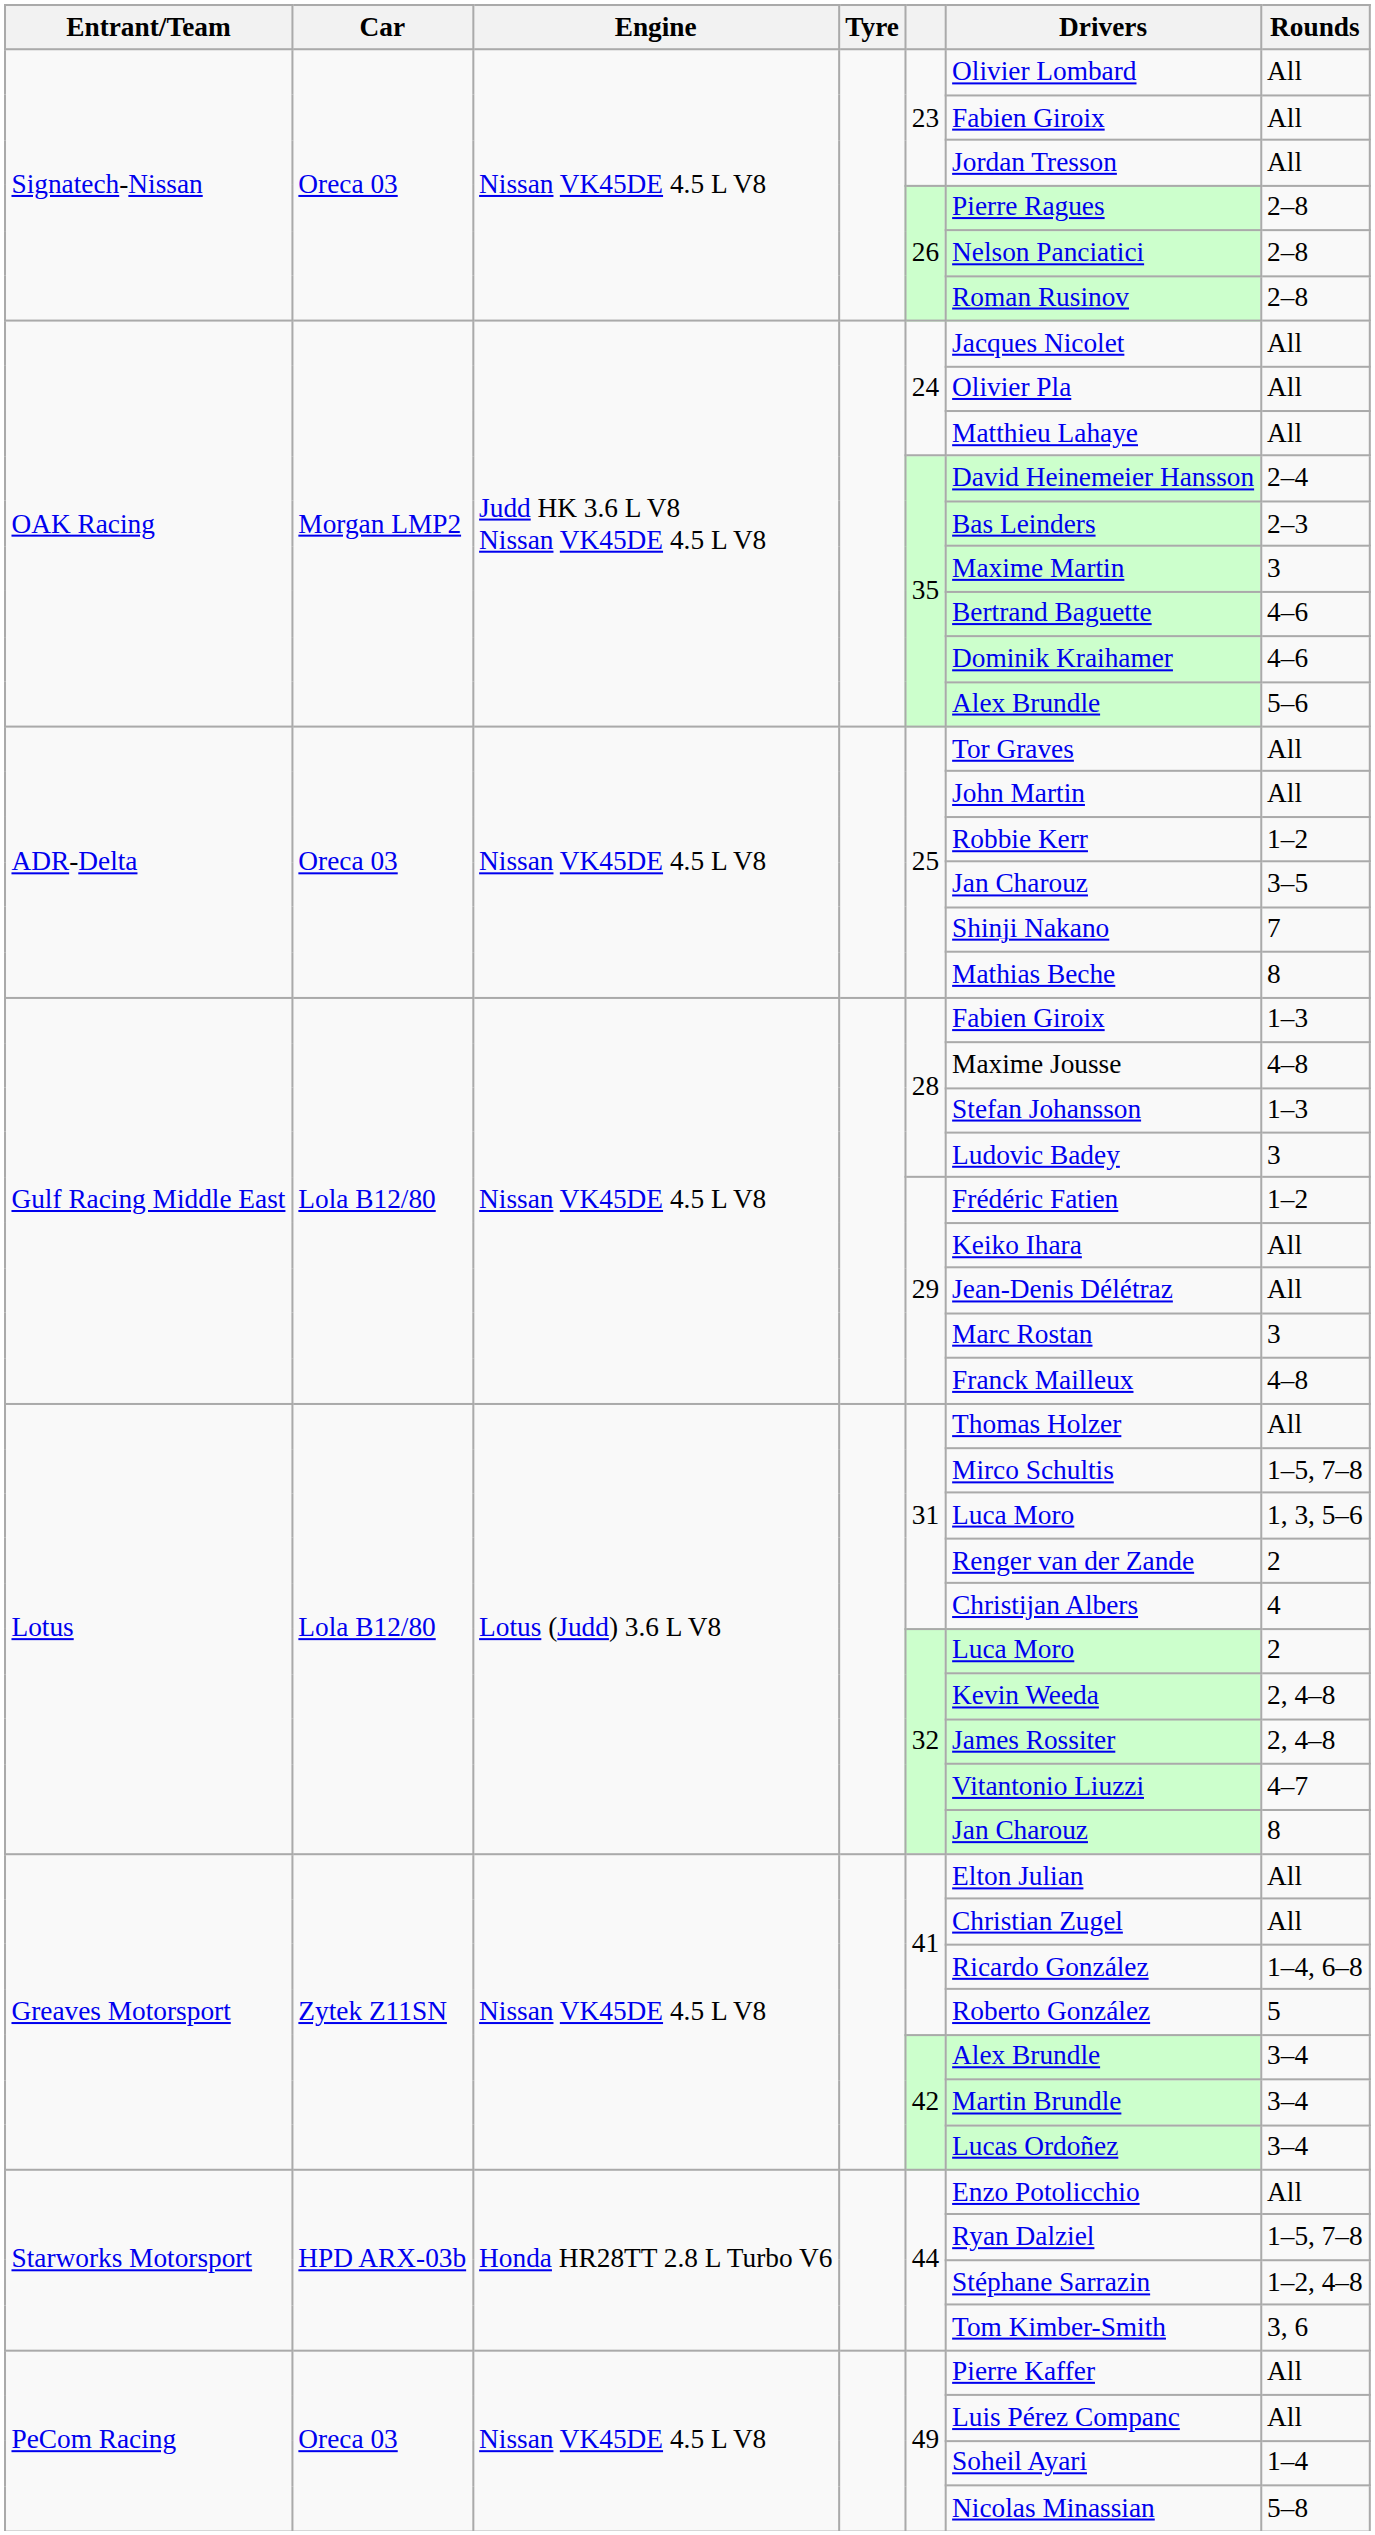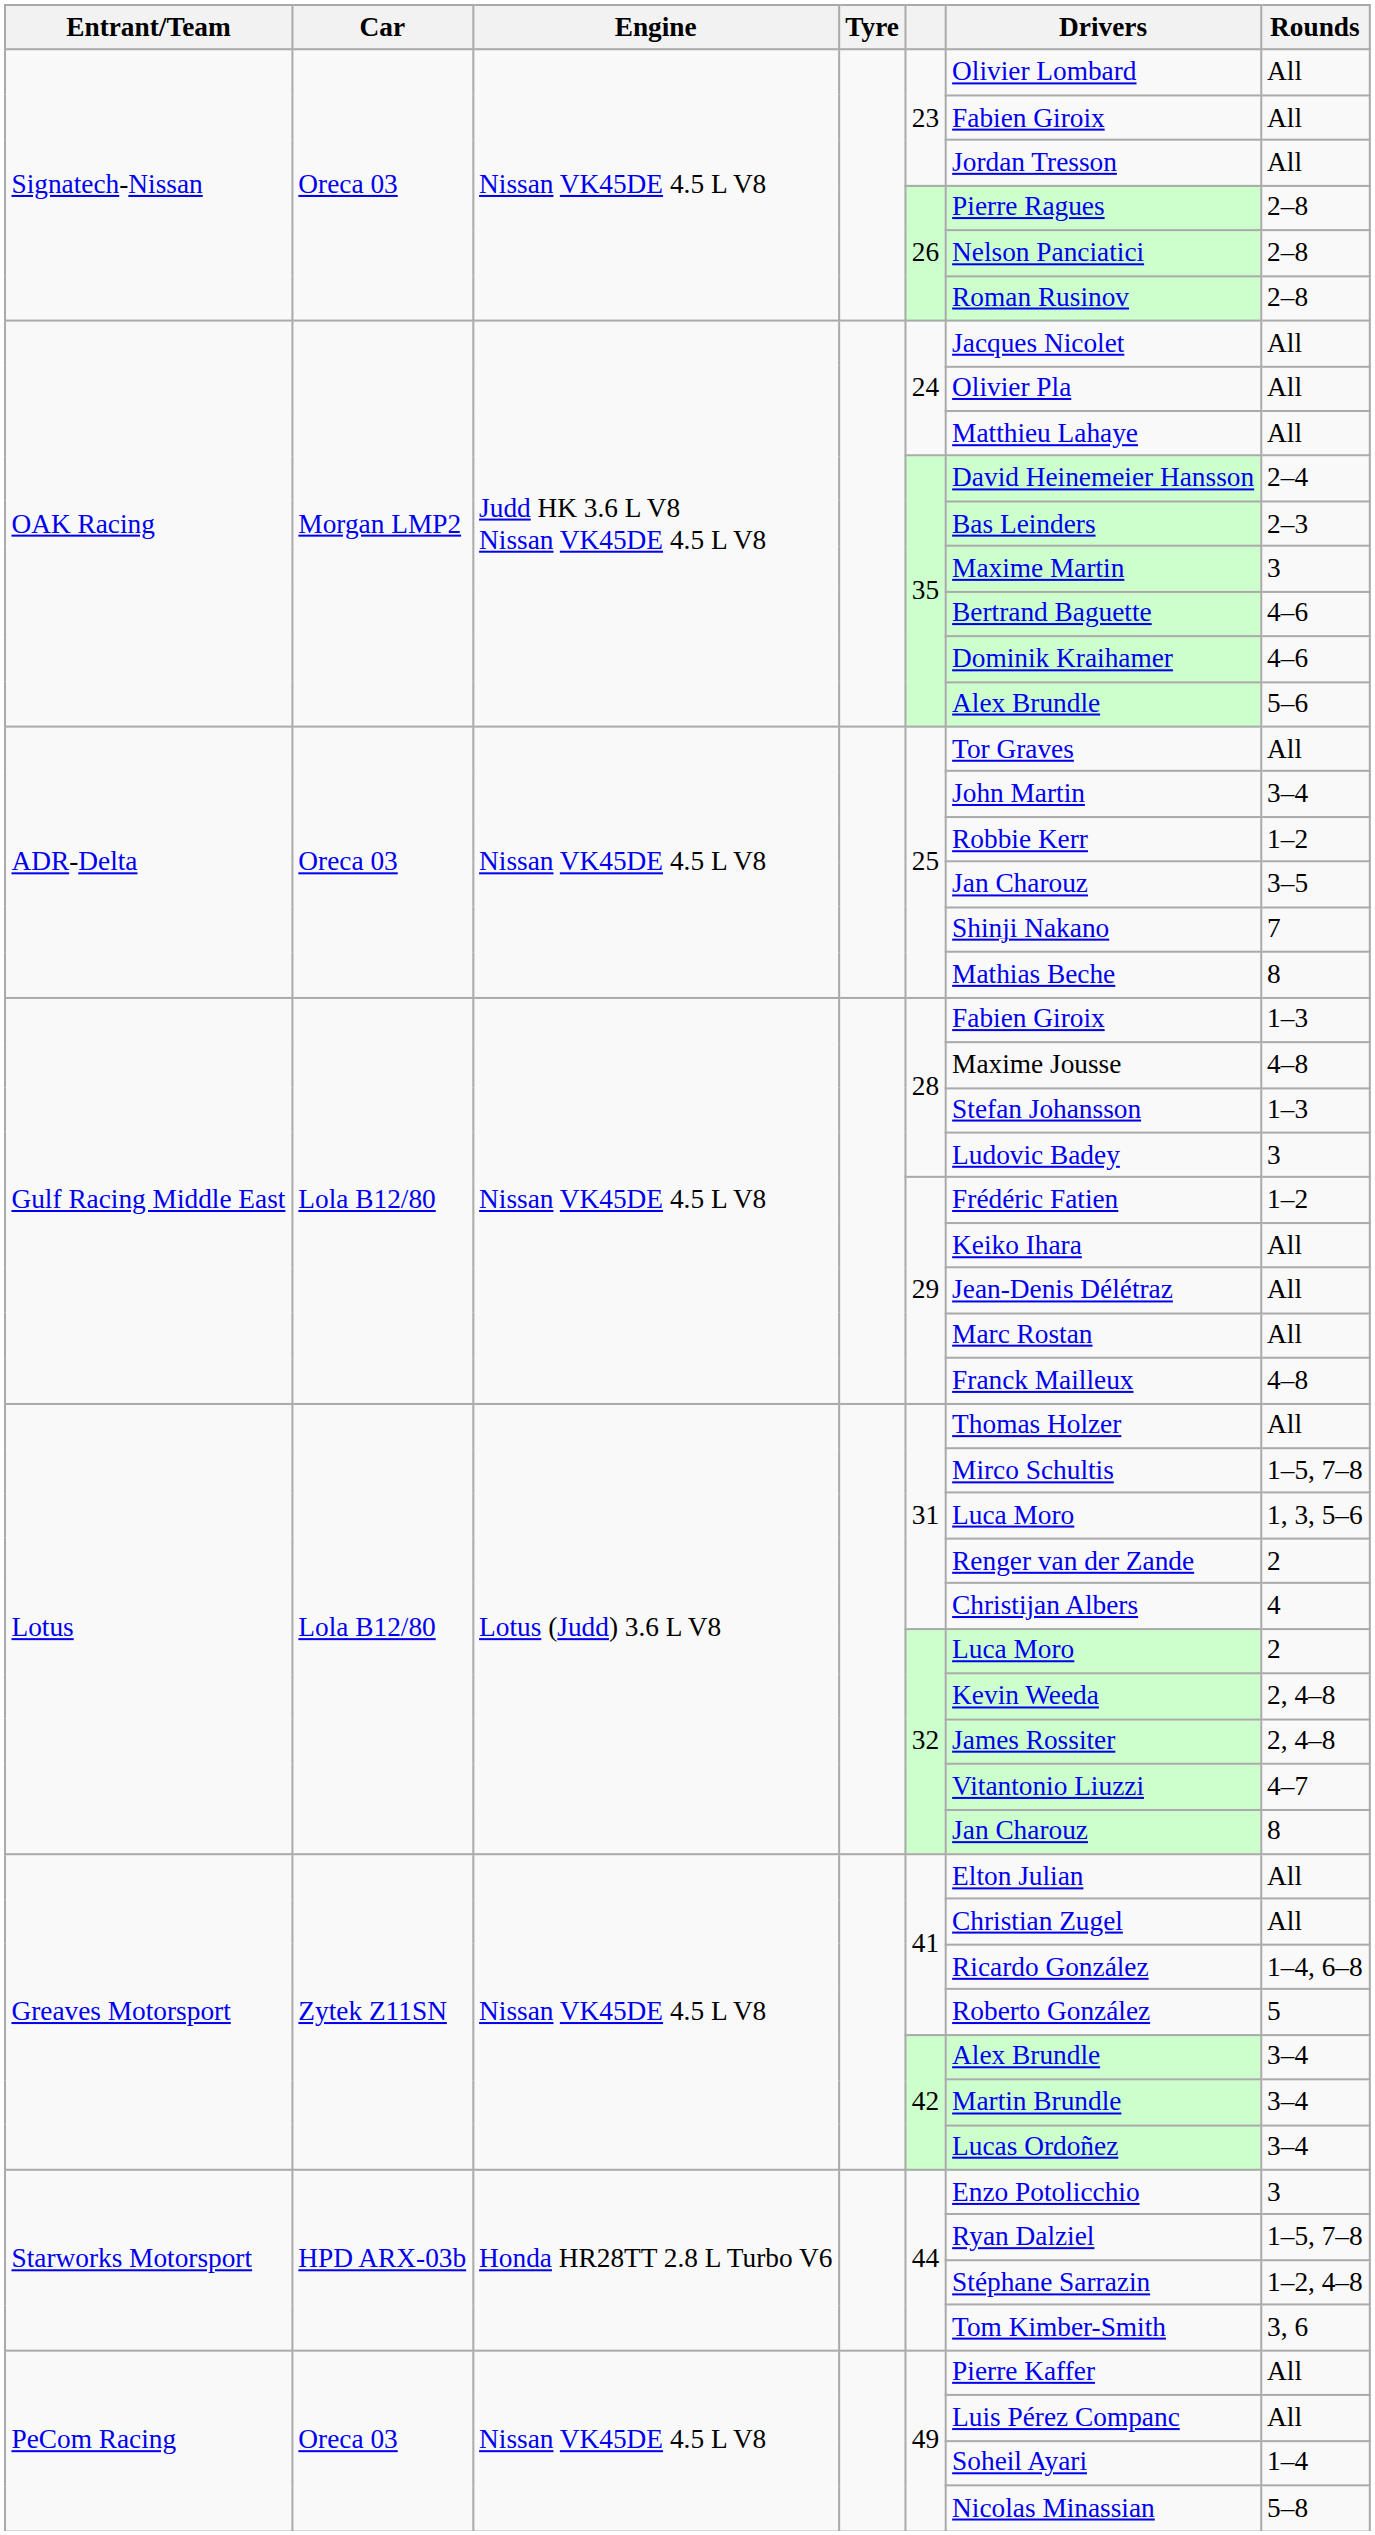(1285, 793) All -> (1288, 793) 3–4
(1274, 1334) 3 -> (1285, 1334) All
(1285, 2191) All -> (1274, 2191) 3
